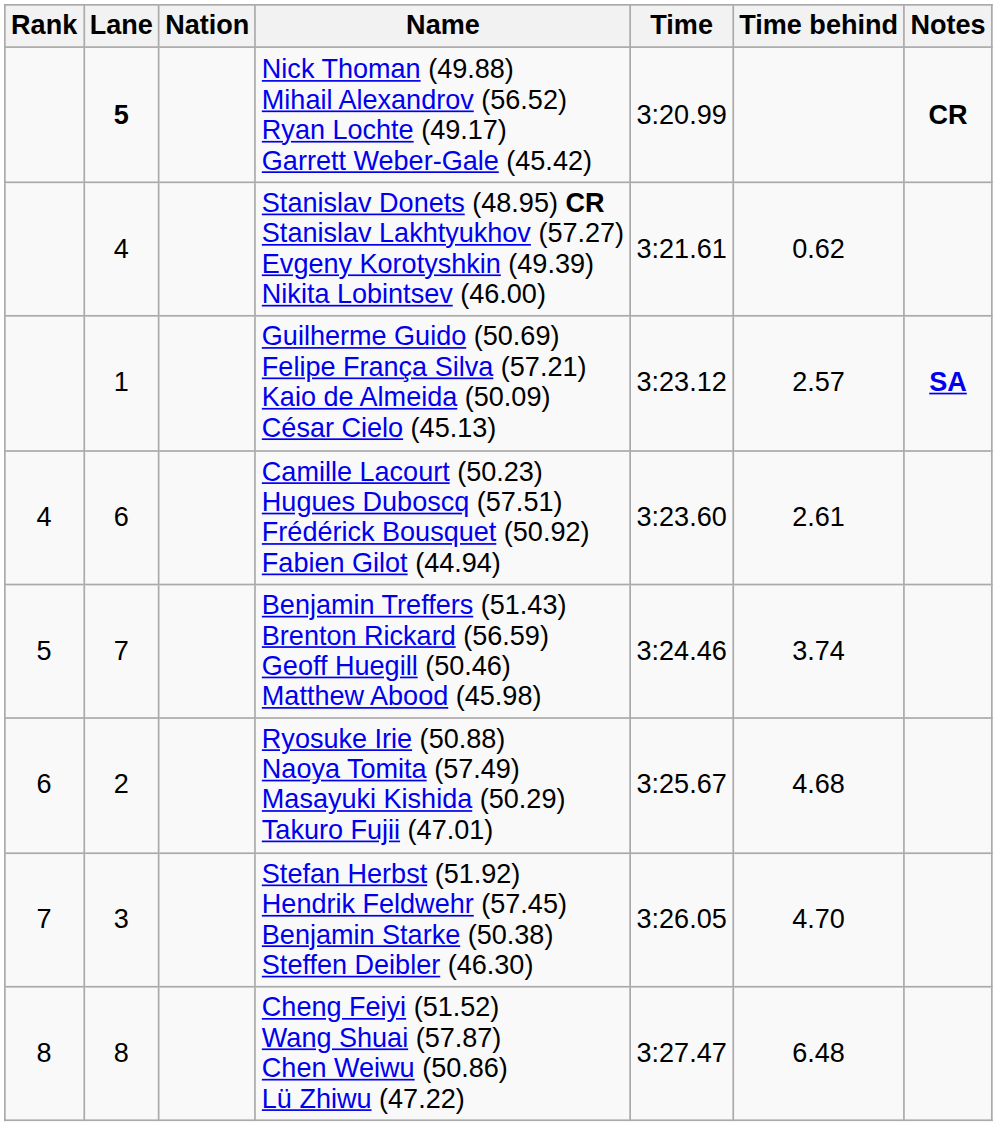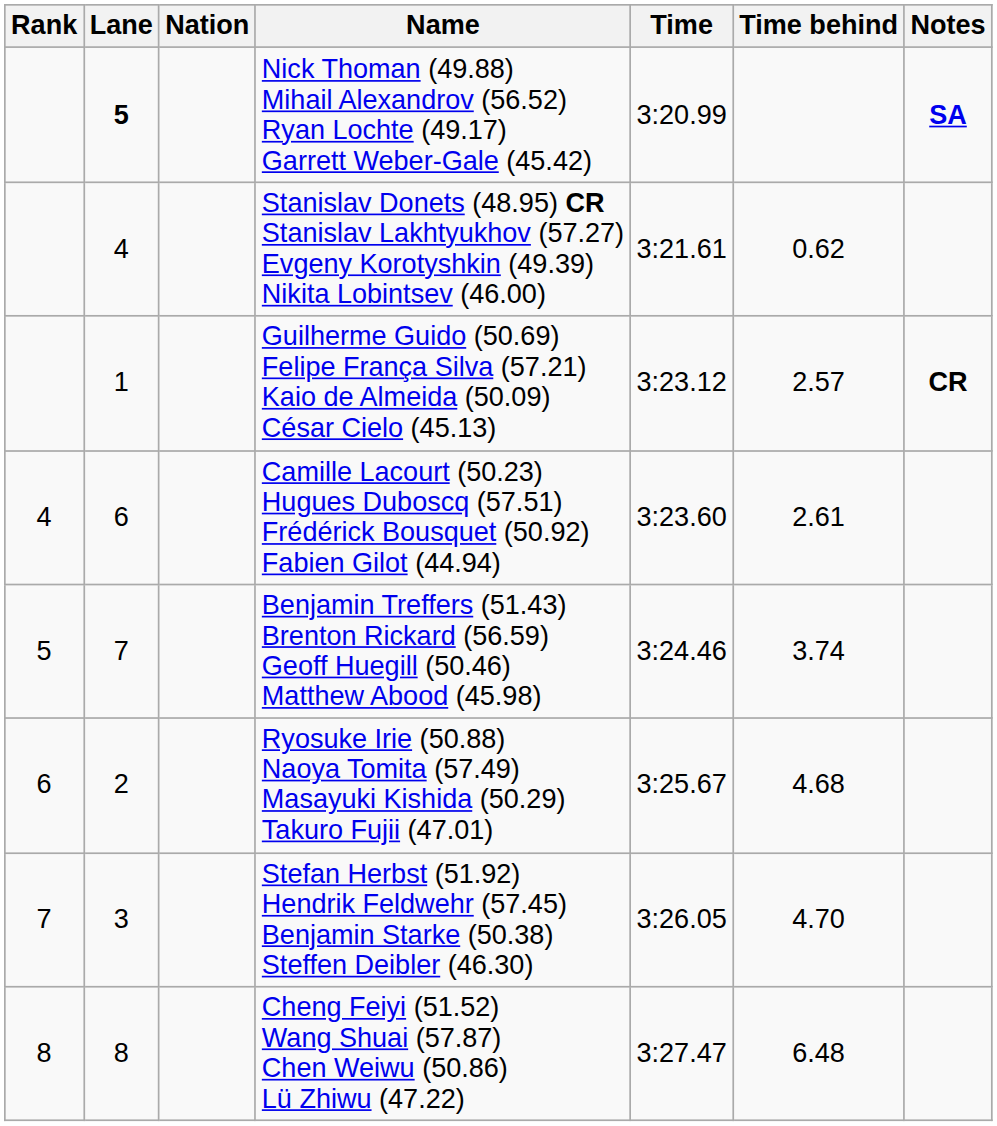(948, 114) CR -> (948, 114) SA
(948, 382) SA -> (948, 382) CR
